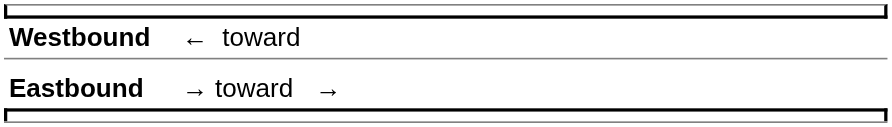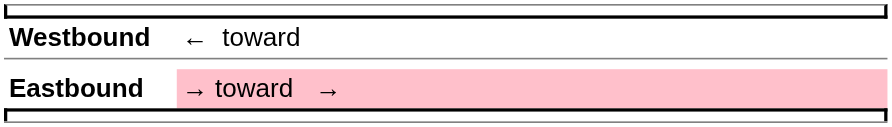(261, 88) no background -> (261, 88) pink background
